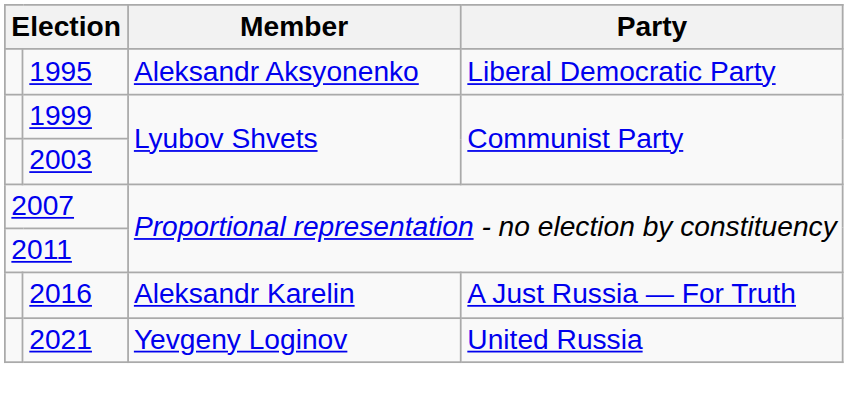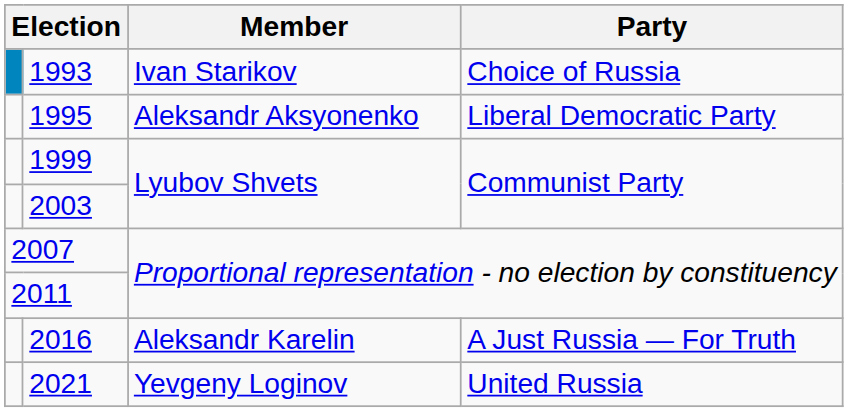+ row: (61, 71)
